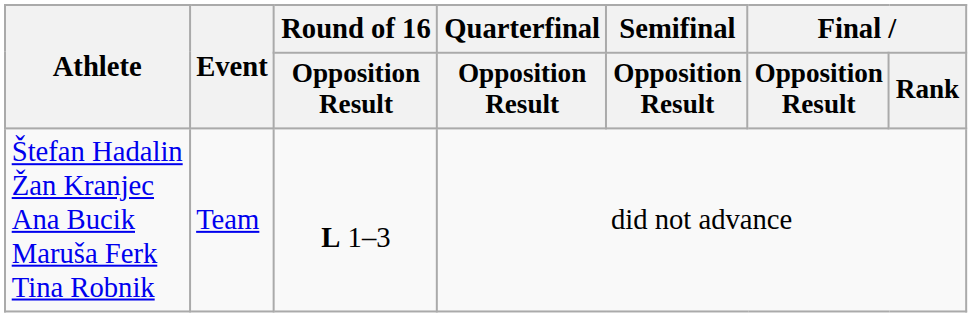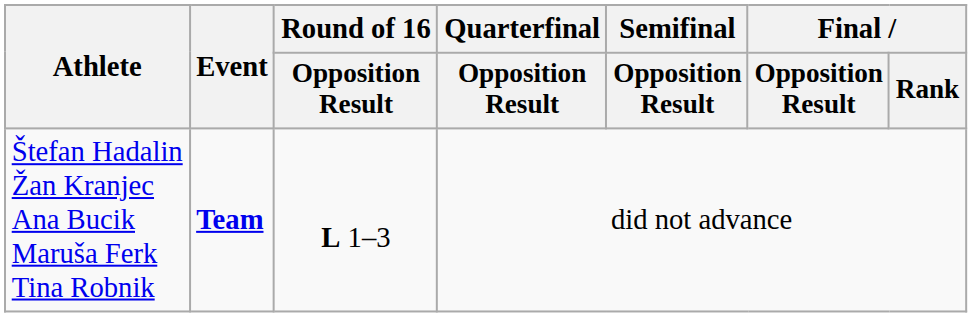(228, 219) normal -> (230, 219) bold
